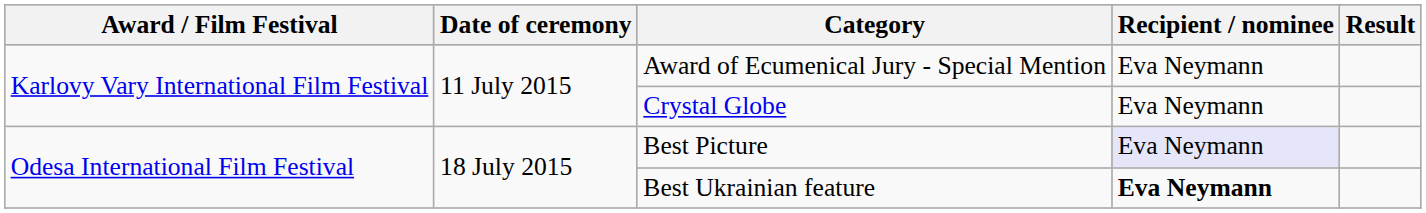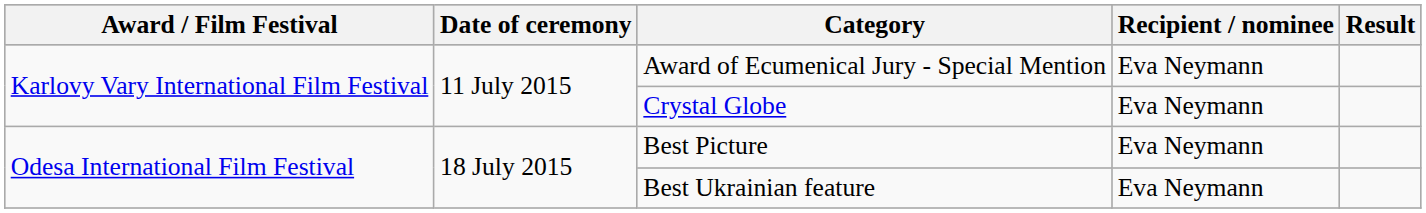(1191, 146) lavender background -> (1191, 146) no background
(1195, 187) bold -> (1191, 187) normal
